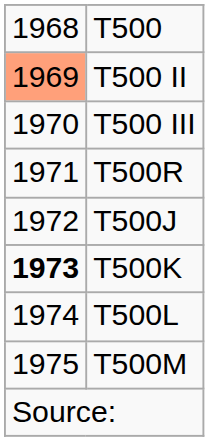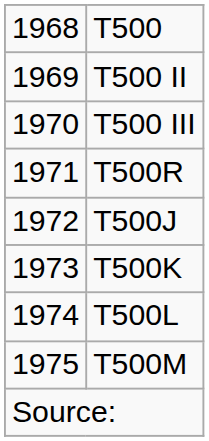(46, 76) lightsalmon background -> (46, 76) no background
(46, 268) bold -> (46, 268) normal
